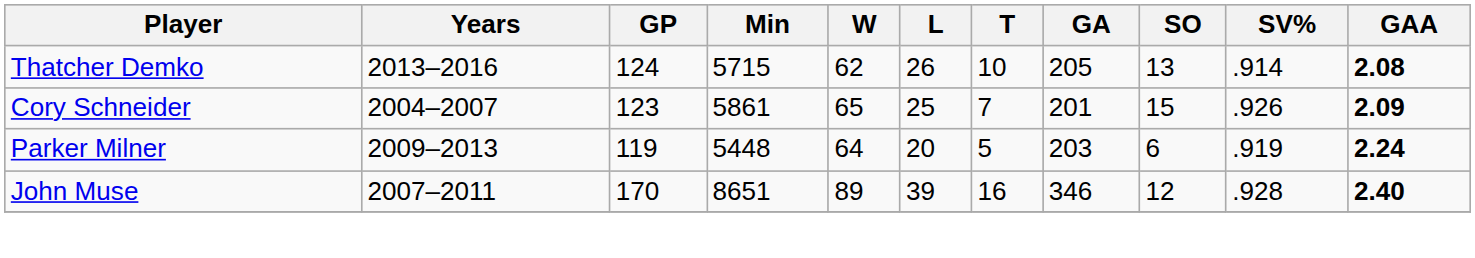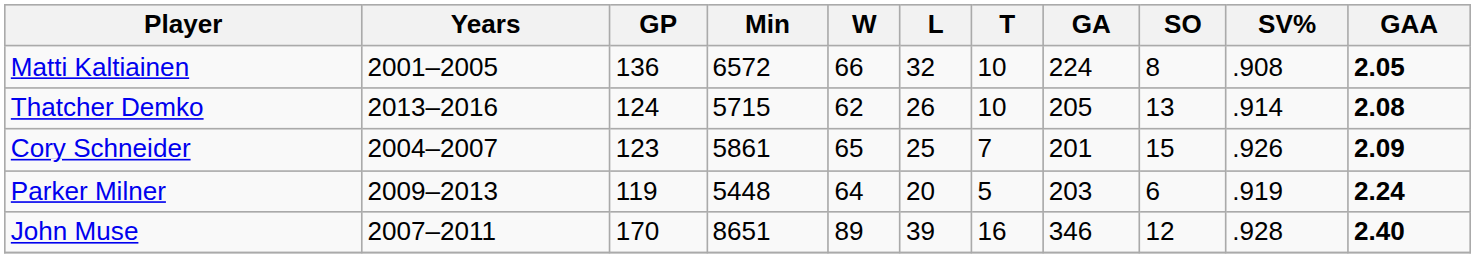+ row: (100, 66)
